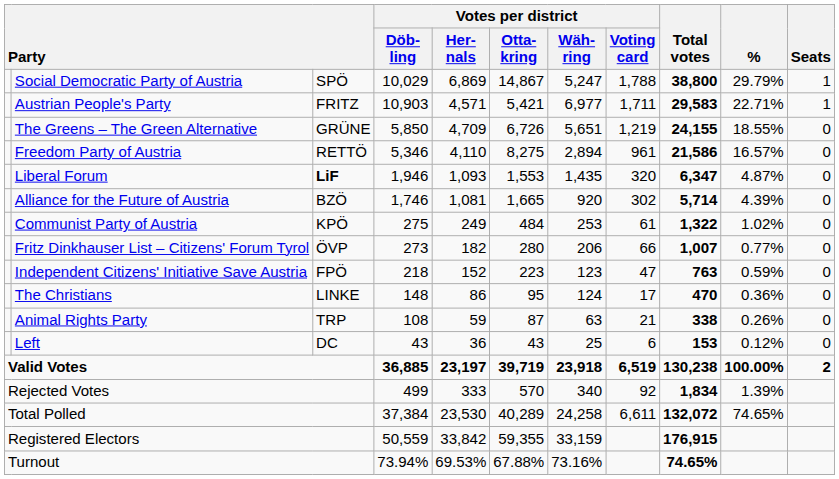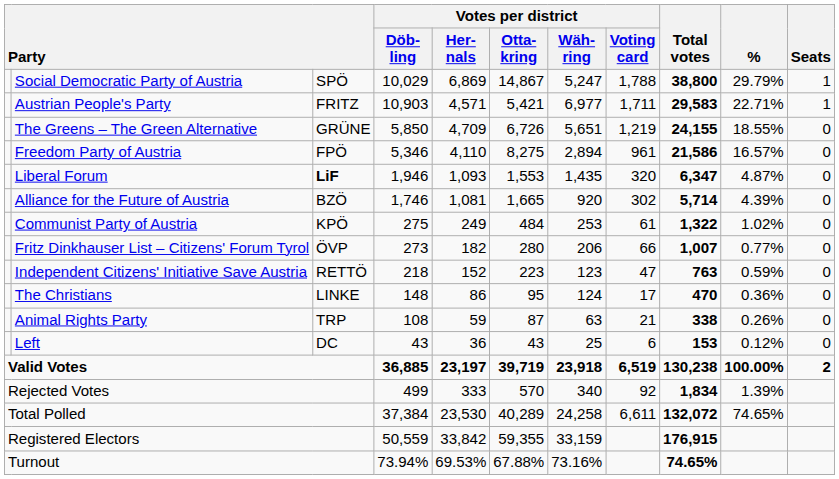(342, 152) RETTÖ -> (332, 152) FPÖ
(332, 271) FPÖ -> (342, 271) RETTÖ
